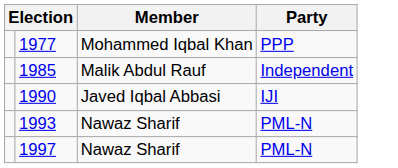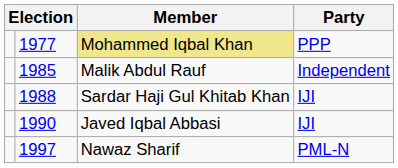(167, 44) no background -> (167, 44) khaki background
+ row: (37, 96)
- row: (37, 123)
